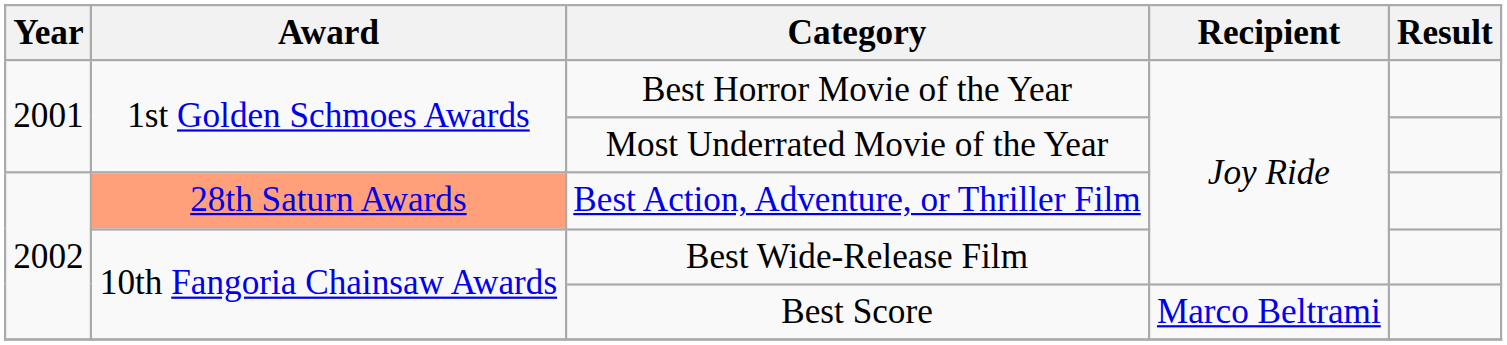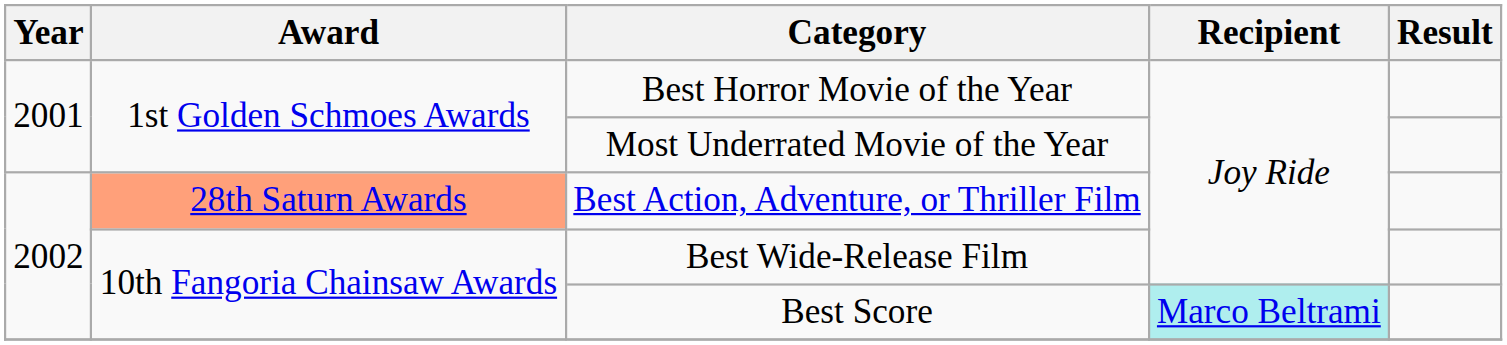(1269, 311) no background -> (1269, 311) paleturquoise background
